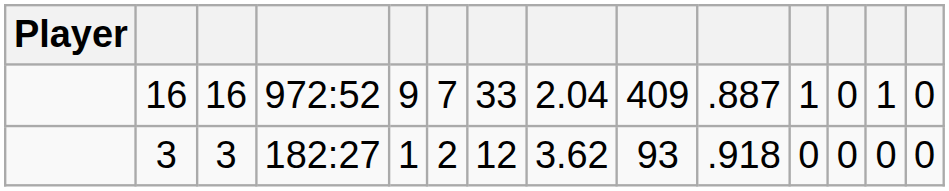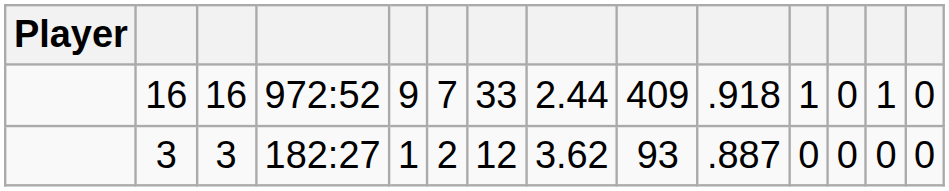(572, 94) 2.04 -> (572, 94) 2.44
(744, 94) .887 -> (744, 94) .918
(744, 154) .918 -> (744, 154) .887
